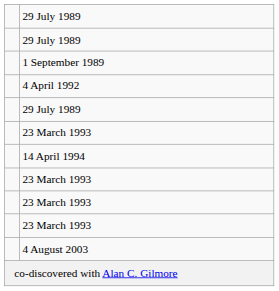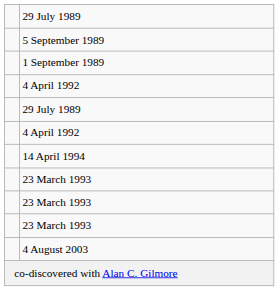(51, 39) 29 July 1989 -> (63, 39) 5 September 1989
(57, 132) 23 March 1993 -> (51, 132) 4 April 1992
